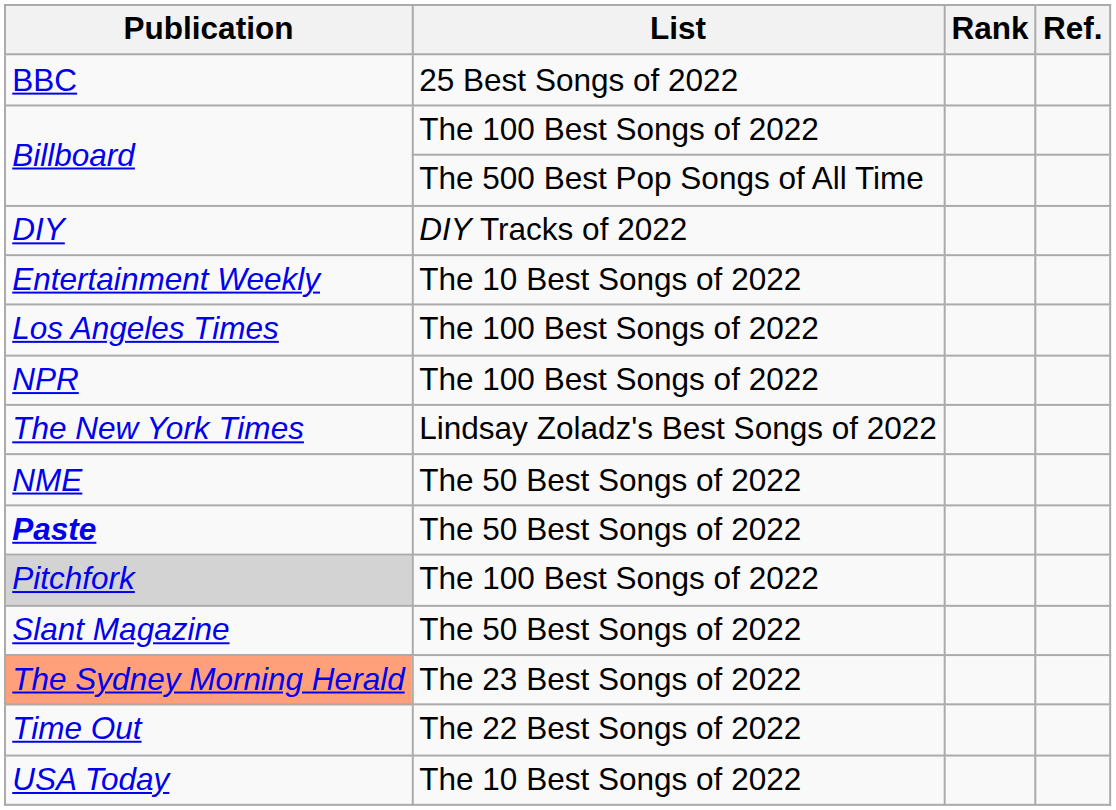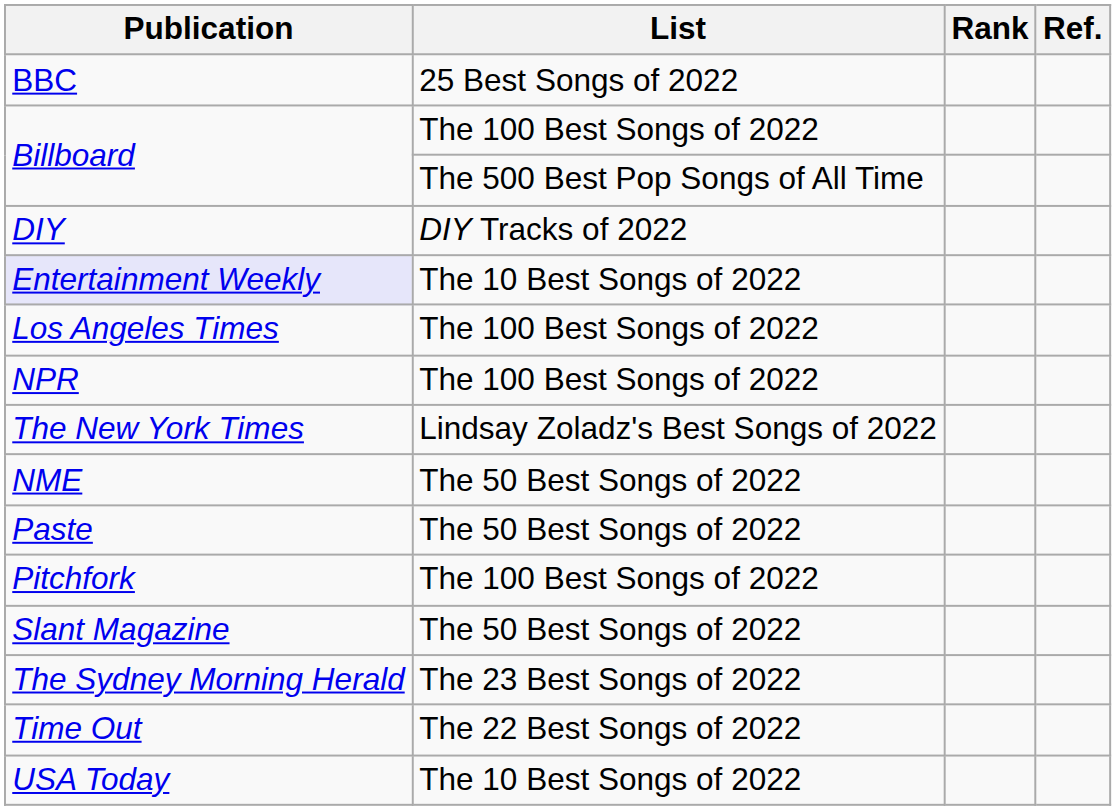(166, 279) no background -> (166, 279) lavender background
(54, 529) bold -> (53, 529) normal
(74, 579) lightgrey background -> (74, 579) no background
(208, 679) lightsalmon background -> (208, 679) no background
